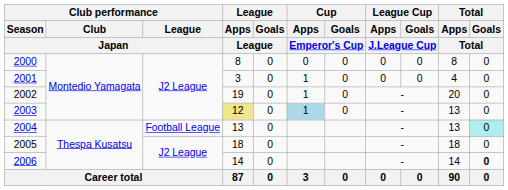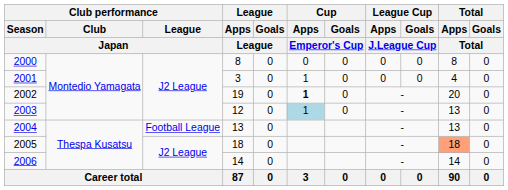(306, 95) normal -> (306, 95) bold
(238, 111) khaki background -> (238, 111) no background
(486, 128) paleturquoise background -> (486, 128) no background
(454, 144) no background -> (454, 144) lightsalmon background
(486, 161) bold -> (486, 161) normal
